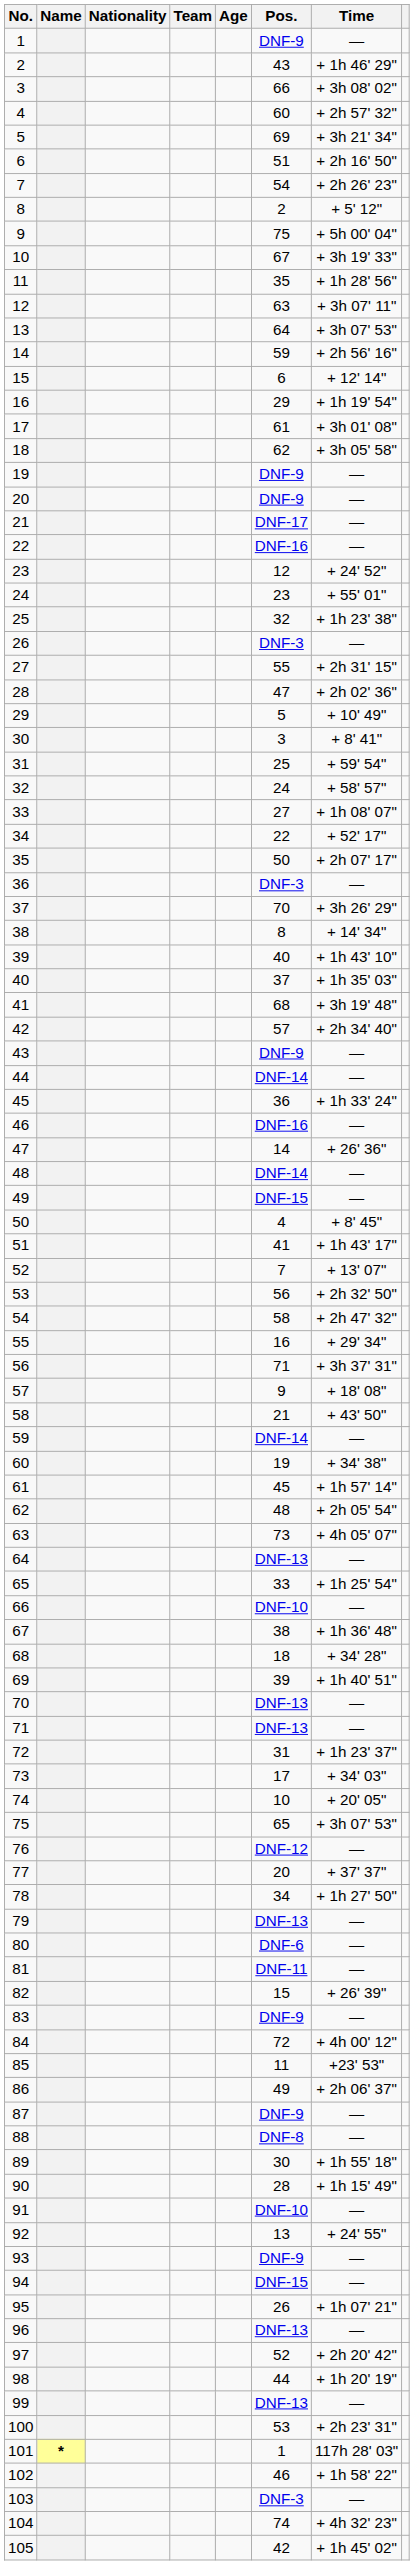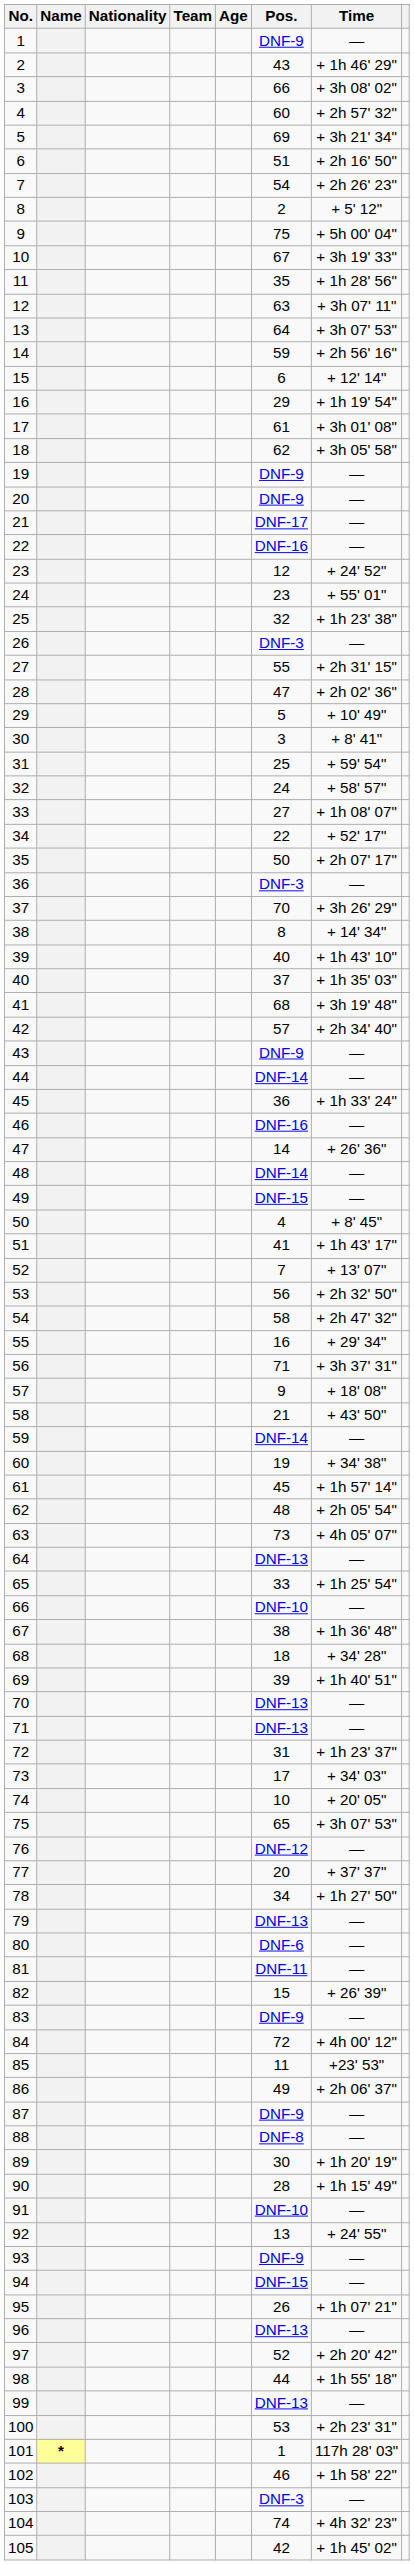(357, 2162) + 1h 55' 18" -> (357, 2162) + 1h 20' 19"
(357, 2378) + 1h 20' 19" -> (357, 2378) + 1h 55' 18"
